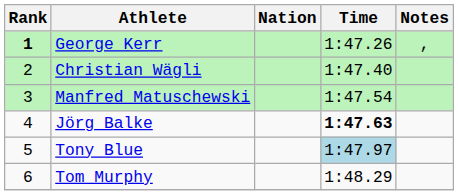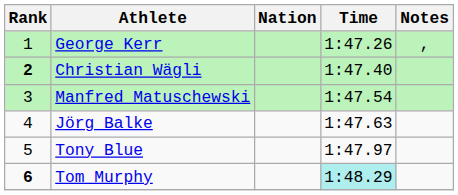(28, 44) bold -> (28, 44) normal
(28, 71) normal -> (28, 71) bold
(358, 124) bold -> (358, 124) normal
(358, 150) lightblue background -> (358, 150) no background
(28, 177) normal -> (28, 177) bold
(358, 177) no background -> (358, 177) paleturquoise background
